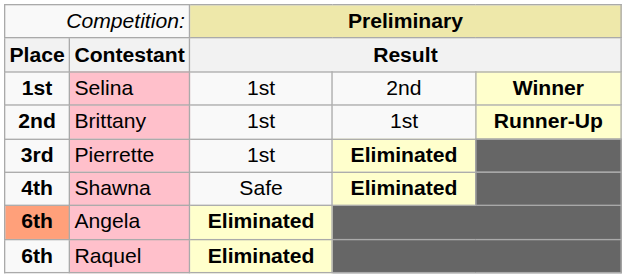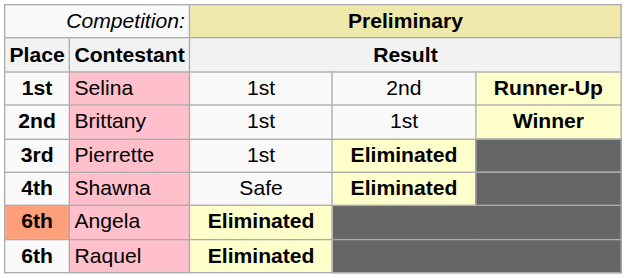(548, 88) Winner -> (548, 88) Runner-Up
(548, 121) Runner-Up -> (548, 121) Winner
